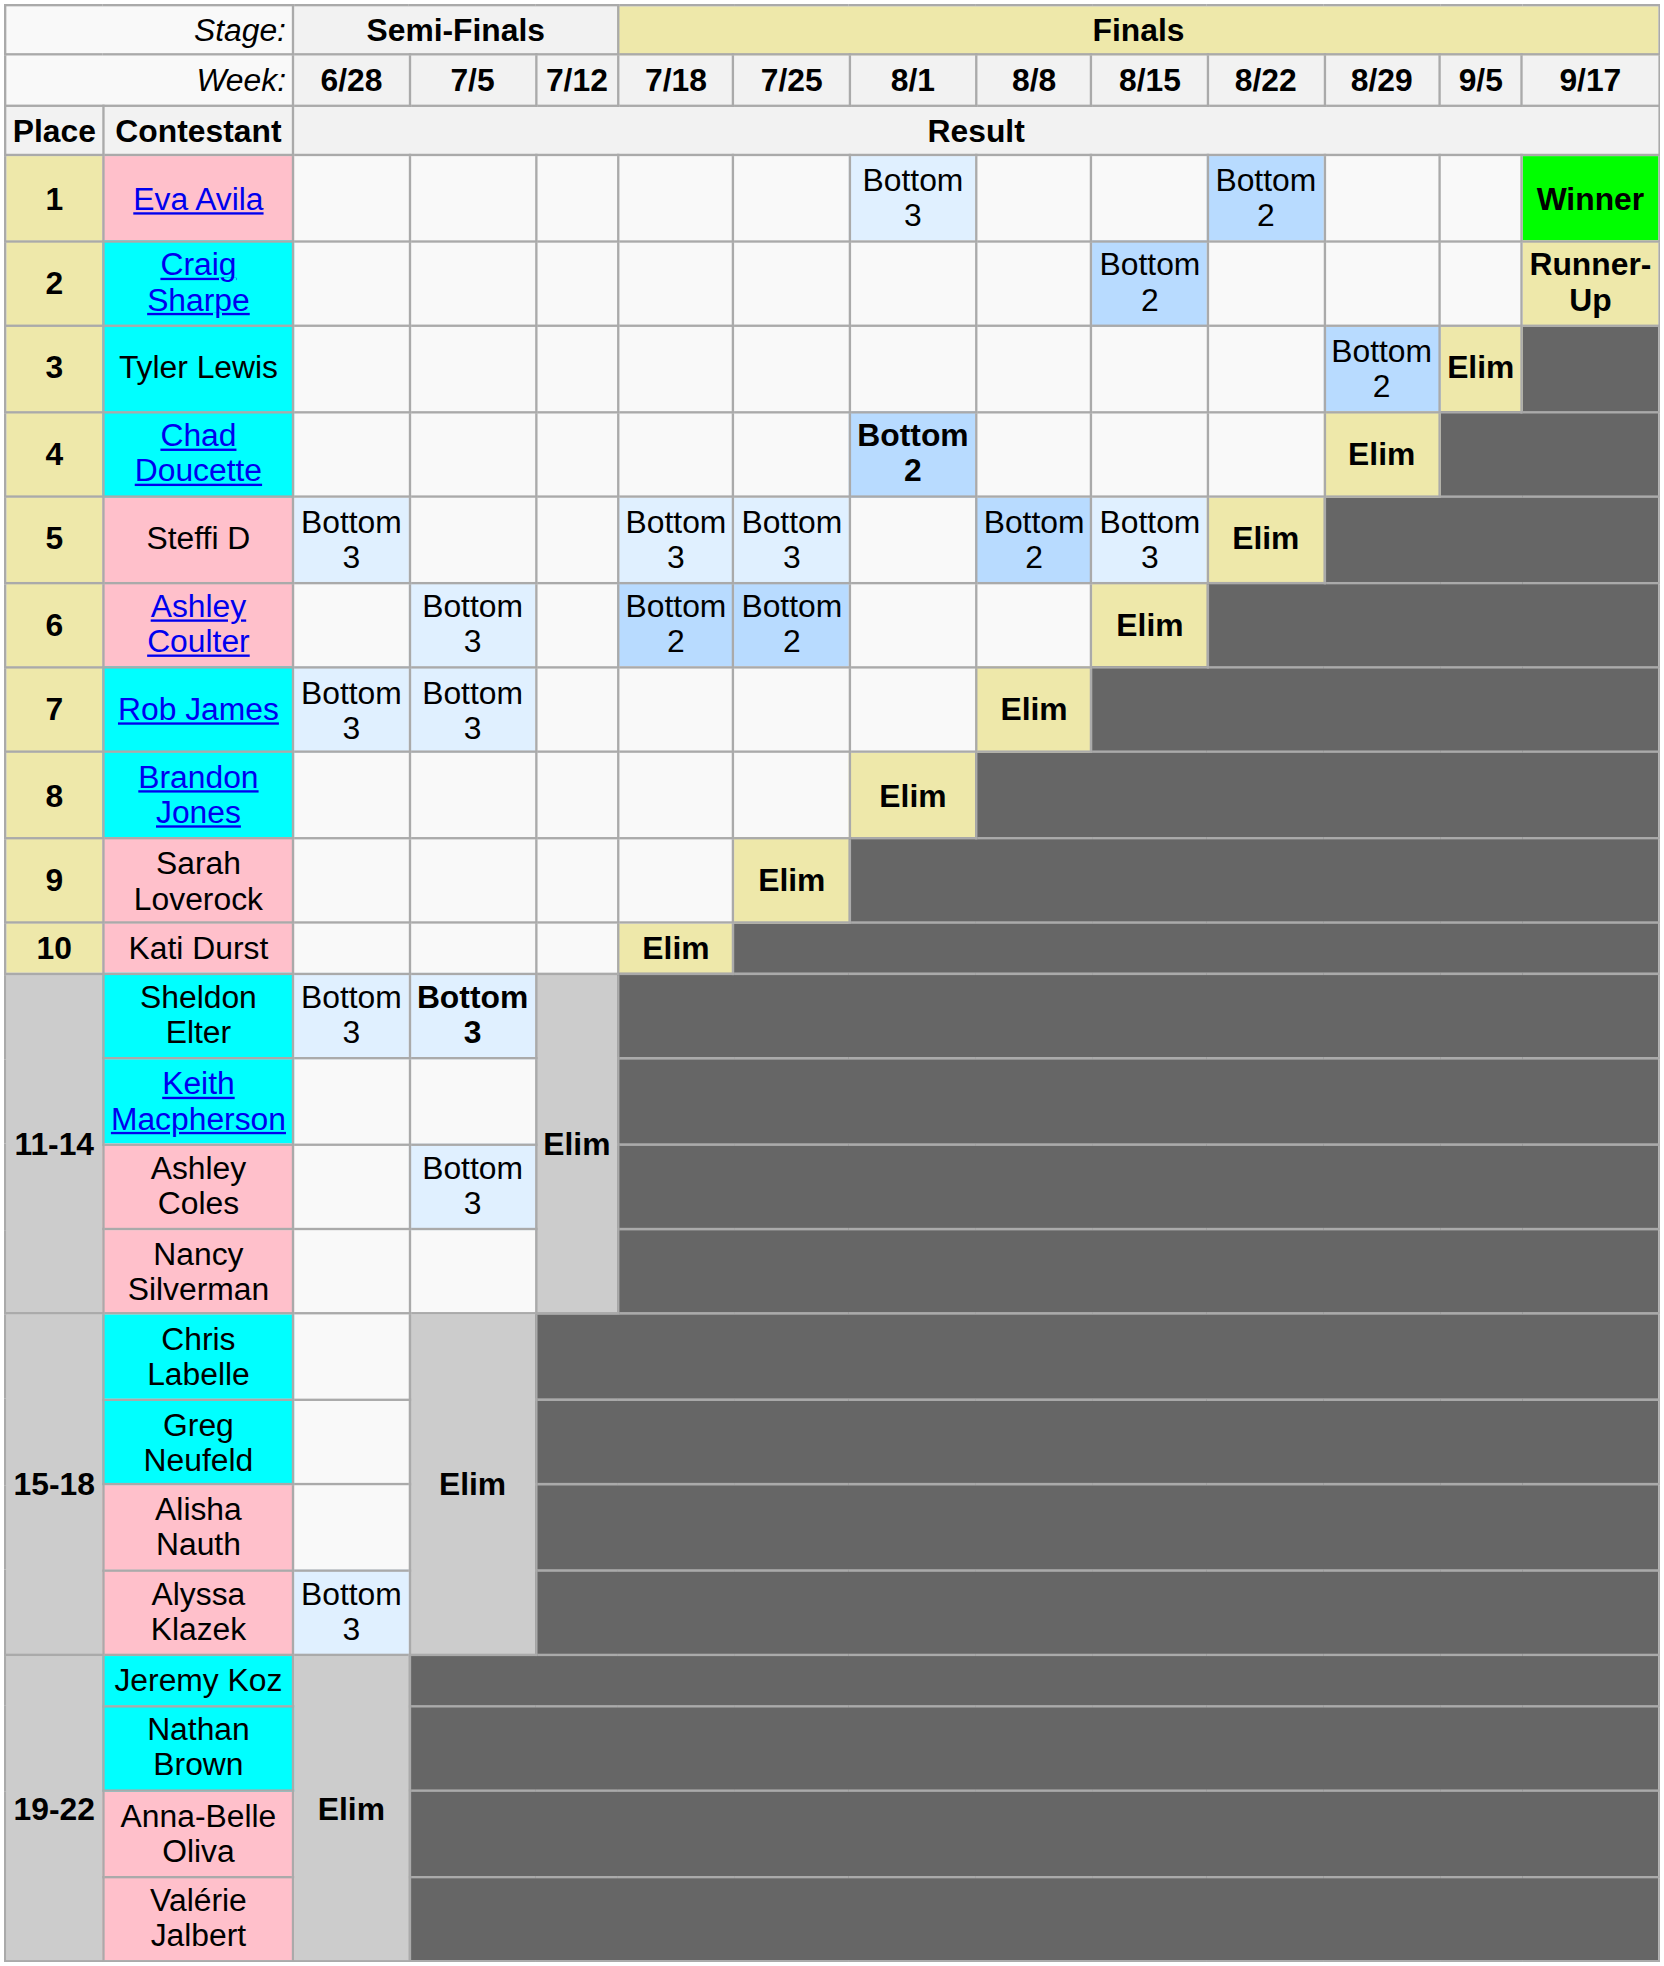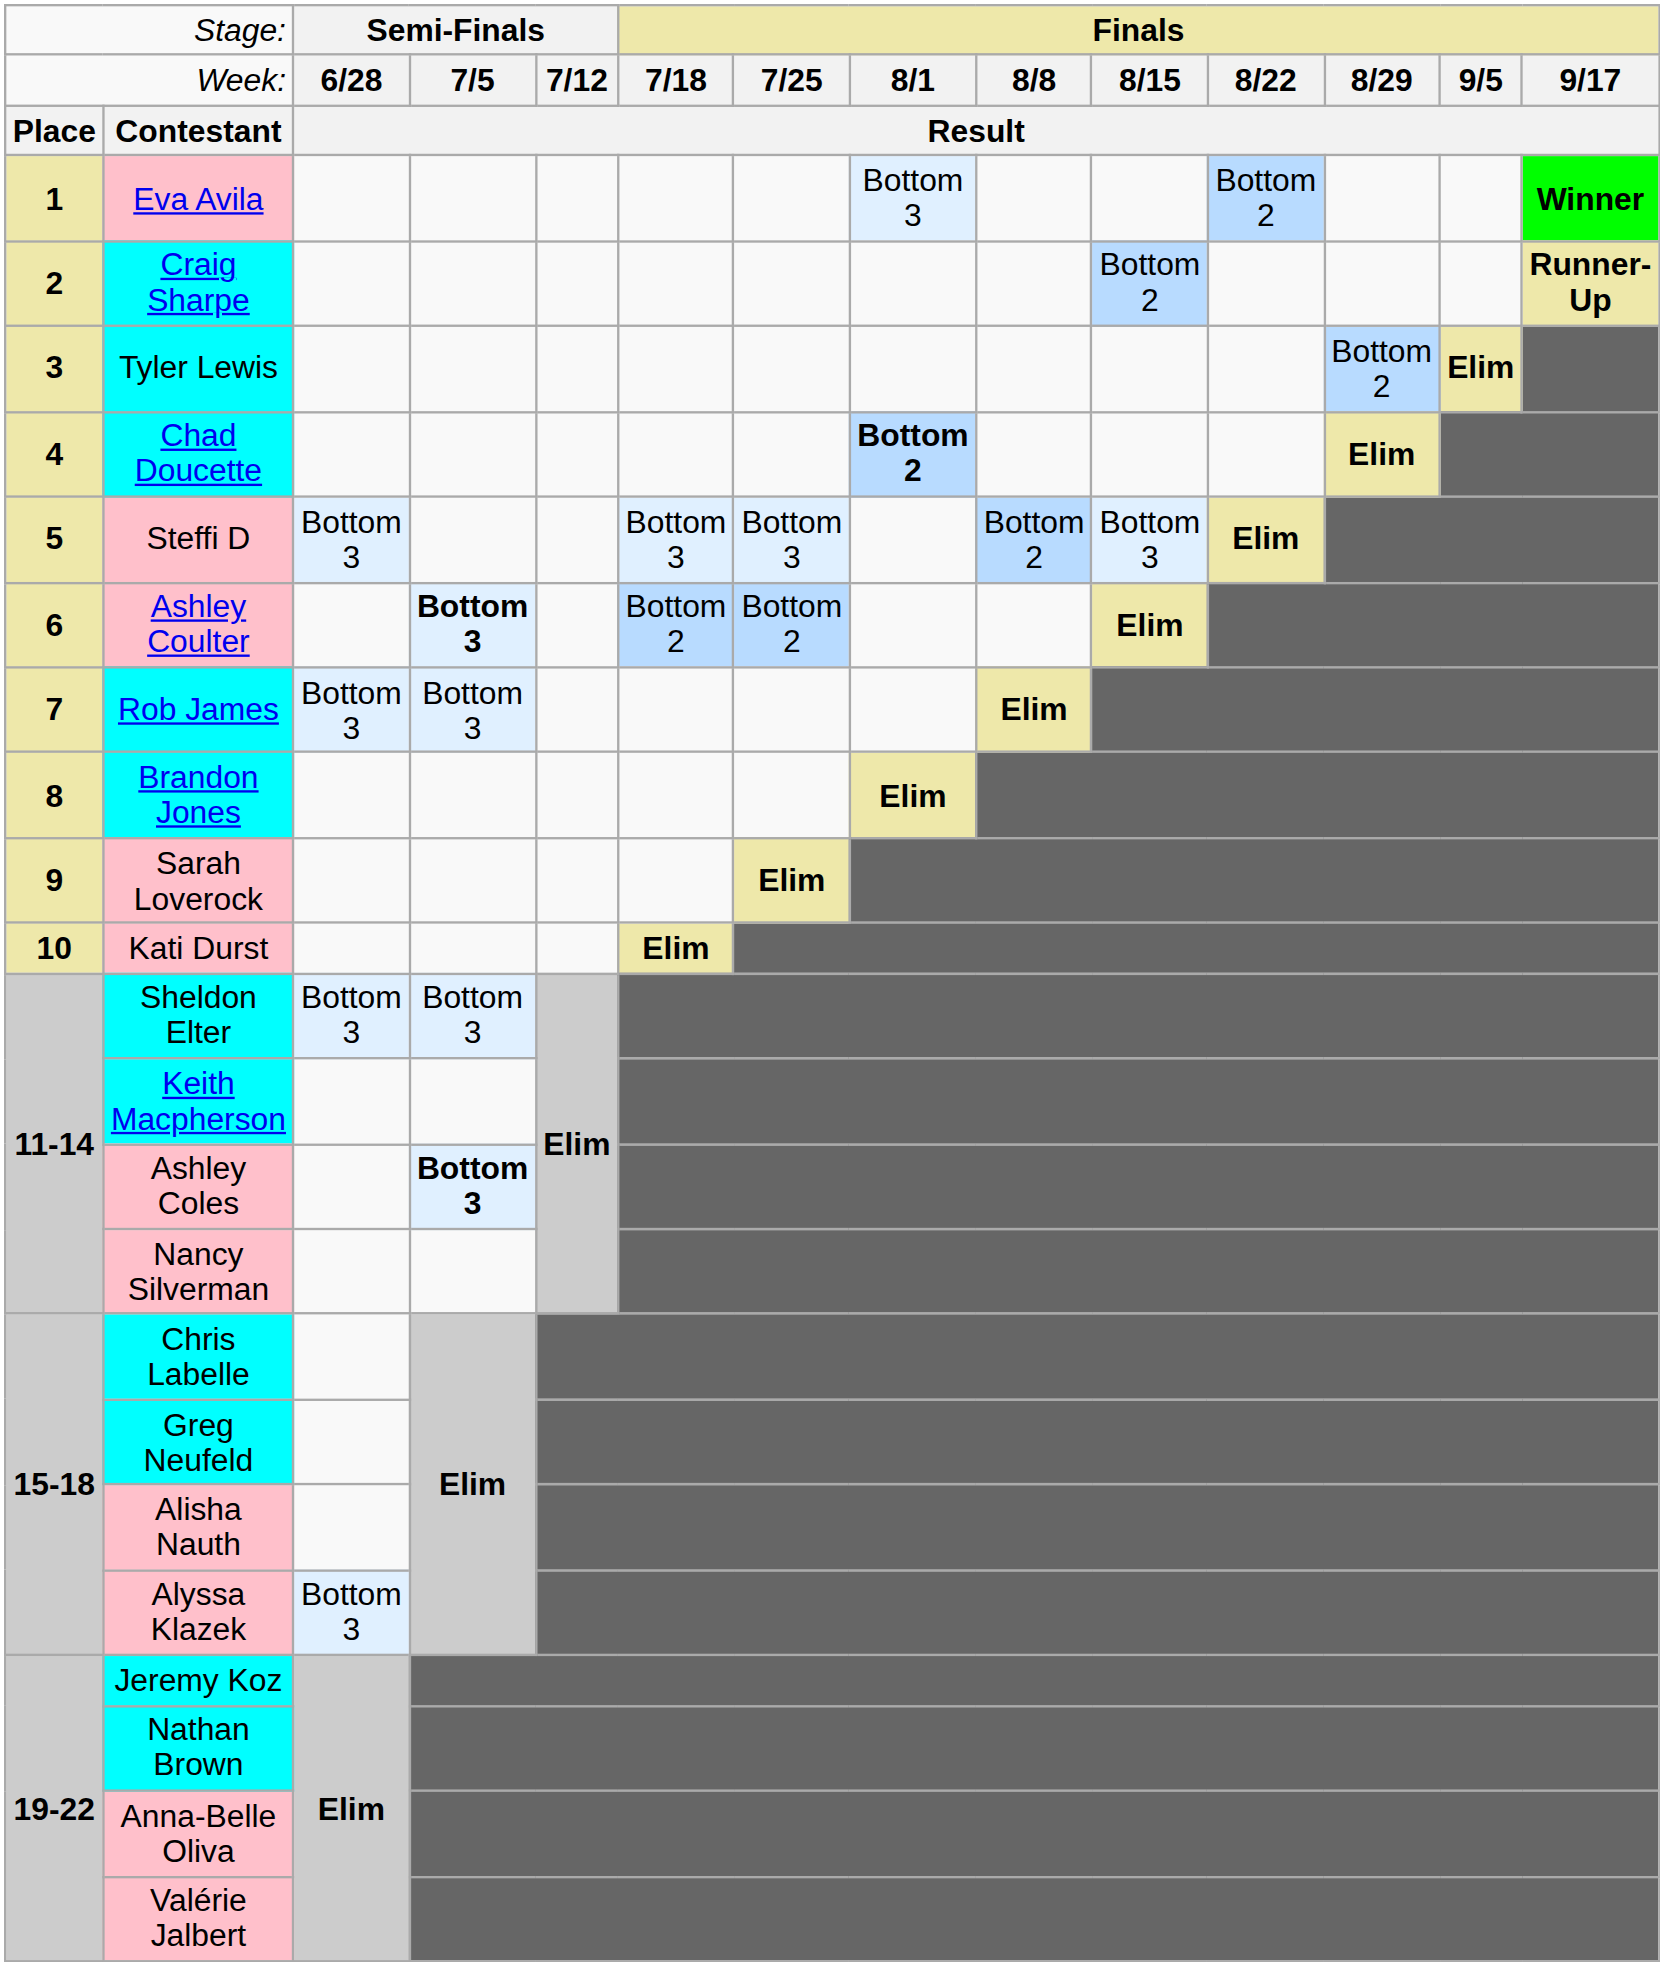(473, 624) normal -> (473, 624) bold
(473, 1015) bold -> (473, 1015) normal
(473, 1186) normal -> (473, 1186) bold
